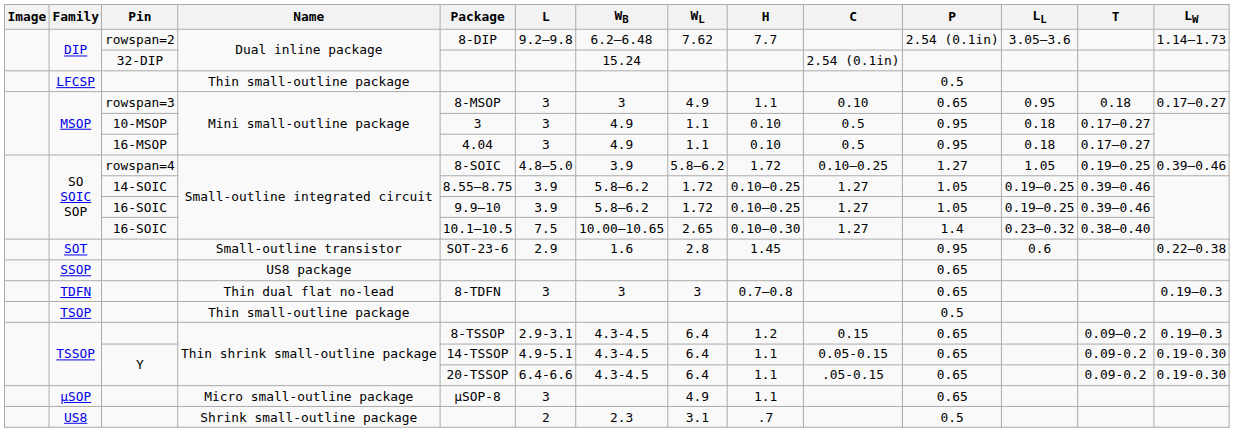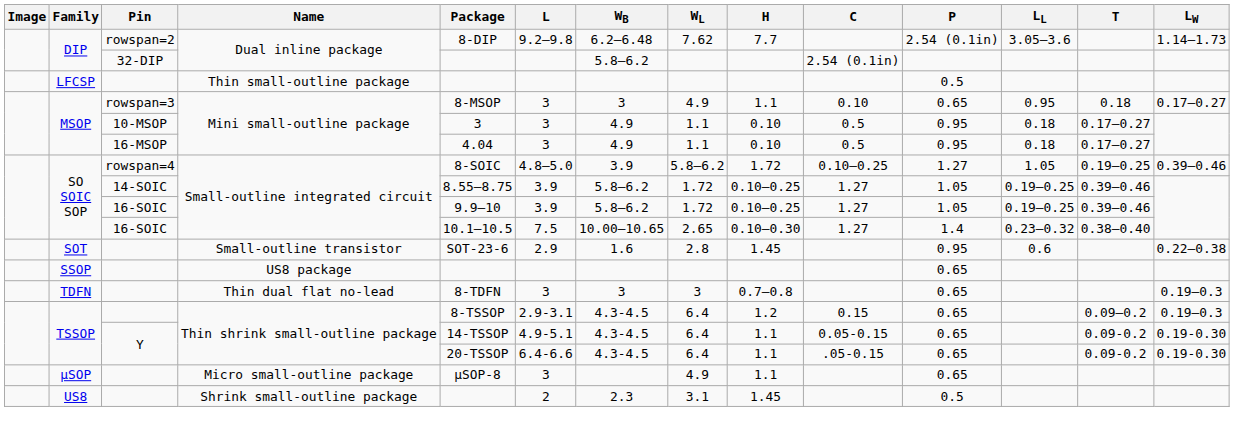(622, 60) 15.24 -> (622, 60) 5.8–6.2
- row: (76, 312)
(766, 417) .7 -> (766, 396) 1.45
